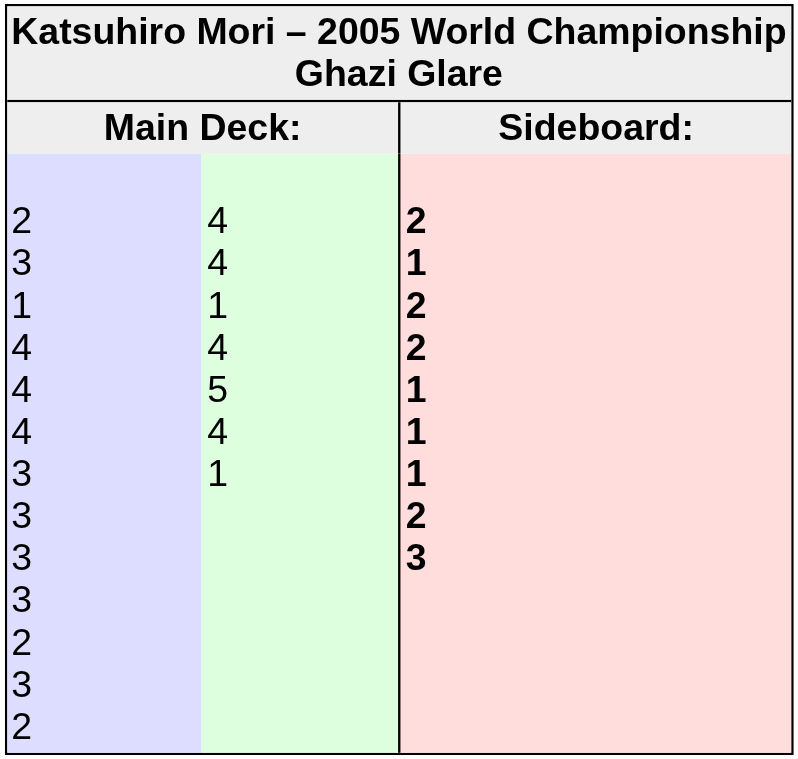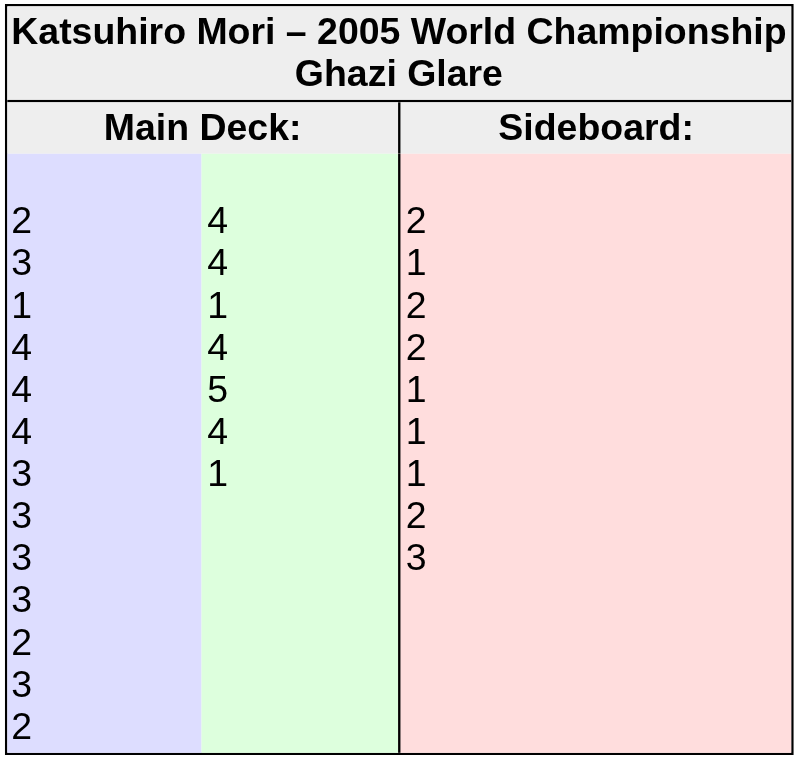(416, 389) bold -> (416, 389) normal
